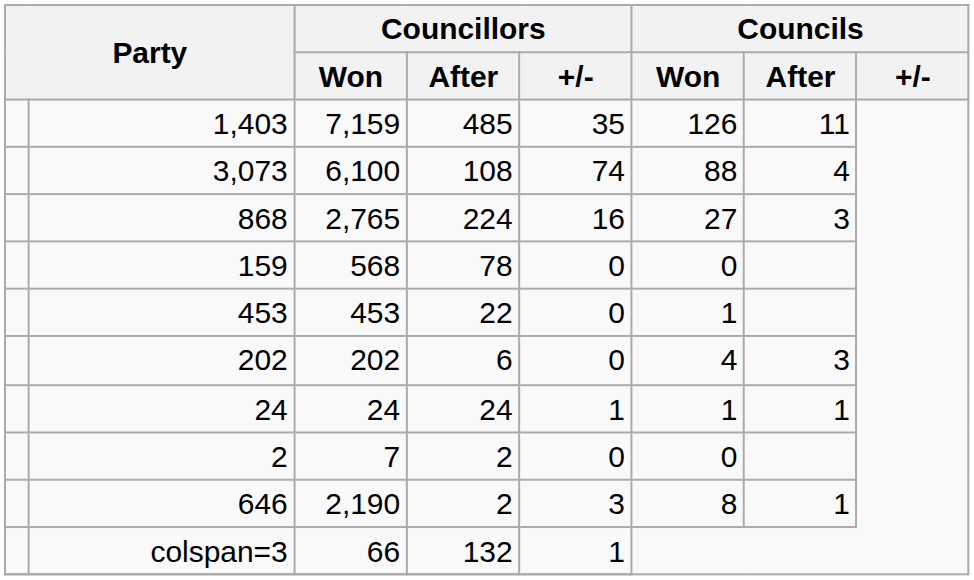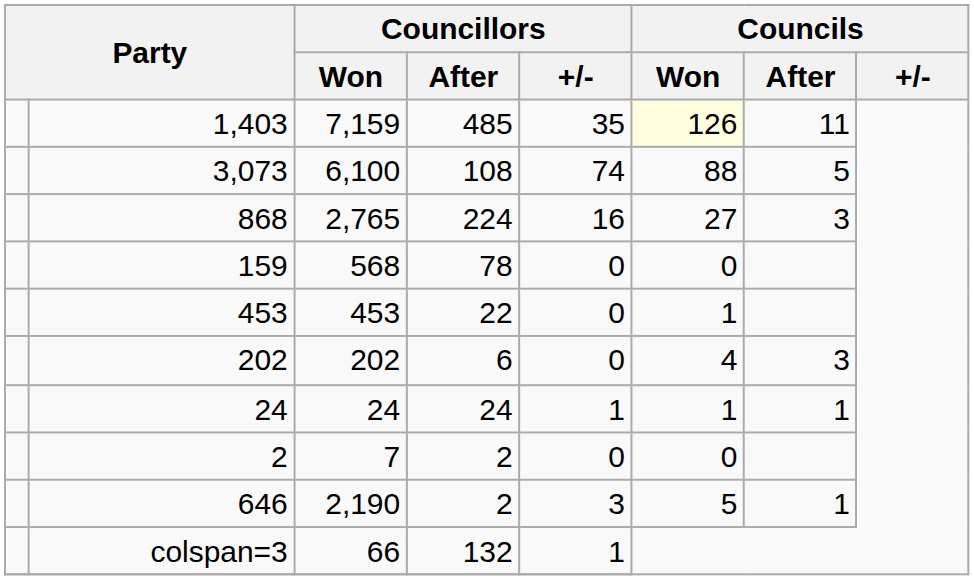(712, 124) no background -> (712, 124) lightyellow background
(841, 171) 4 -> (841, 171) 5
(729, 503) 8 -> (729, 503) 5
